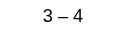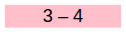(63, 16) no background -> (63, 16) pink background
